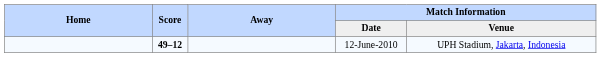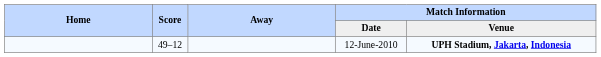(170, 44) bold -> (170, 44) normal
(501, 44) normal -> (501, 44) bold
